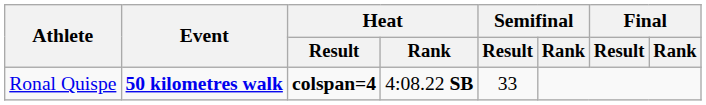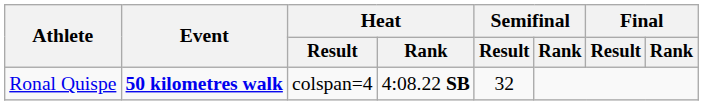(334, 83) bold -> (332, 83) normal
(508, 83) 33 -> (504, 83) 32
